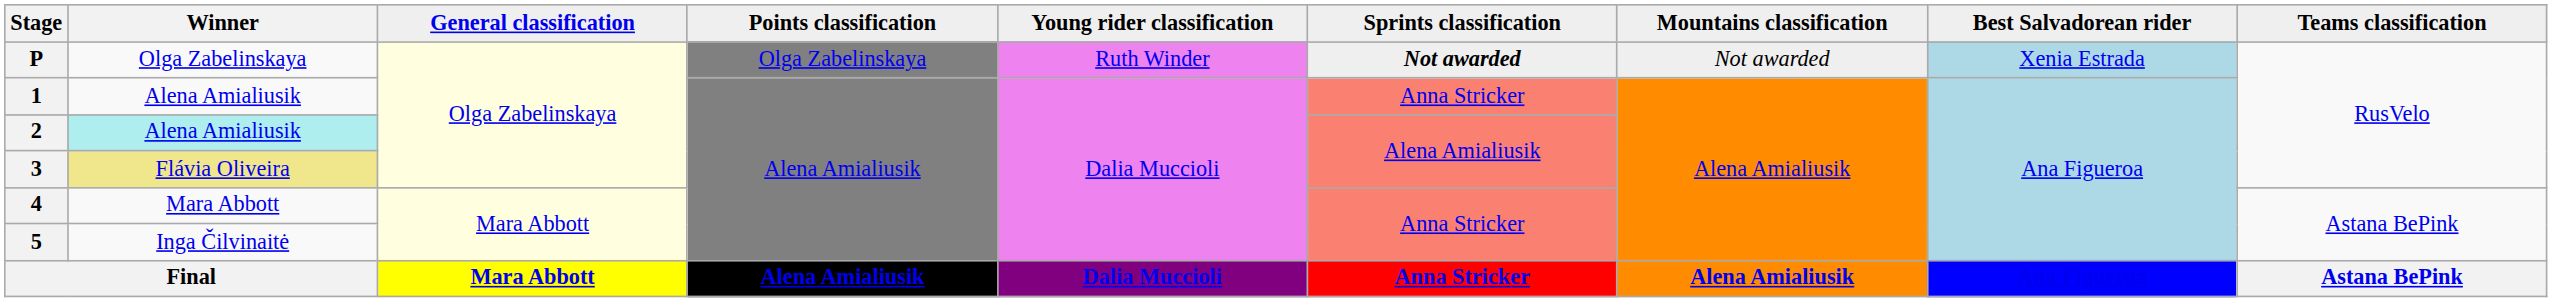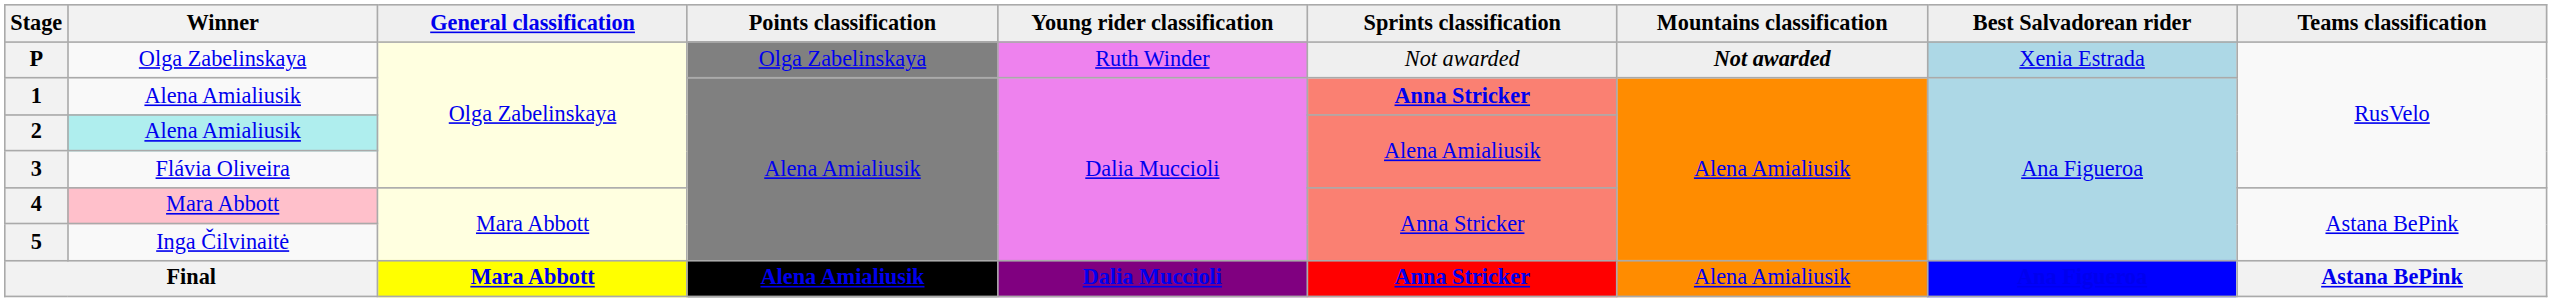(1462, 58) bold -> (1462, 58) normal
(1772, 58) normal -> (1772, 58) bold
(1462, 95) normal -> (1462, 95) bold
(223, 168) khaki background -> (223, 168) no background
(223, 204) no background -> (223, 204) pink background
(1772, 277) bold -> (1772, 277) normal
